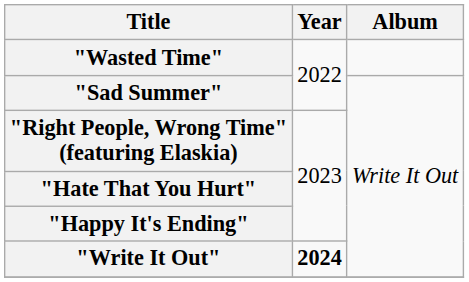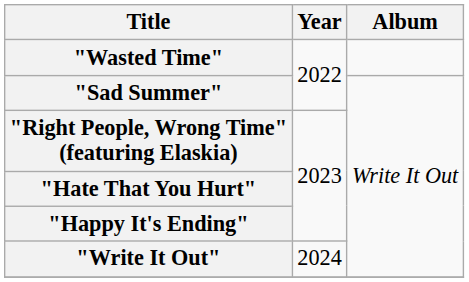(320, 258) bold -> (320, 258) normal
